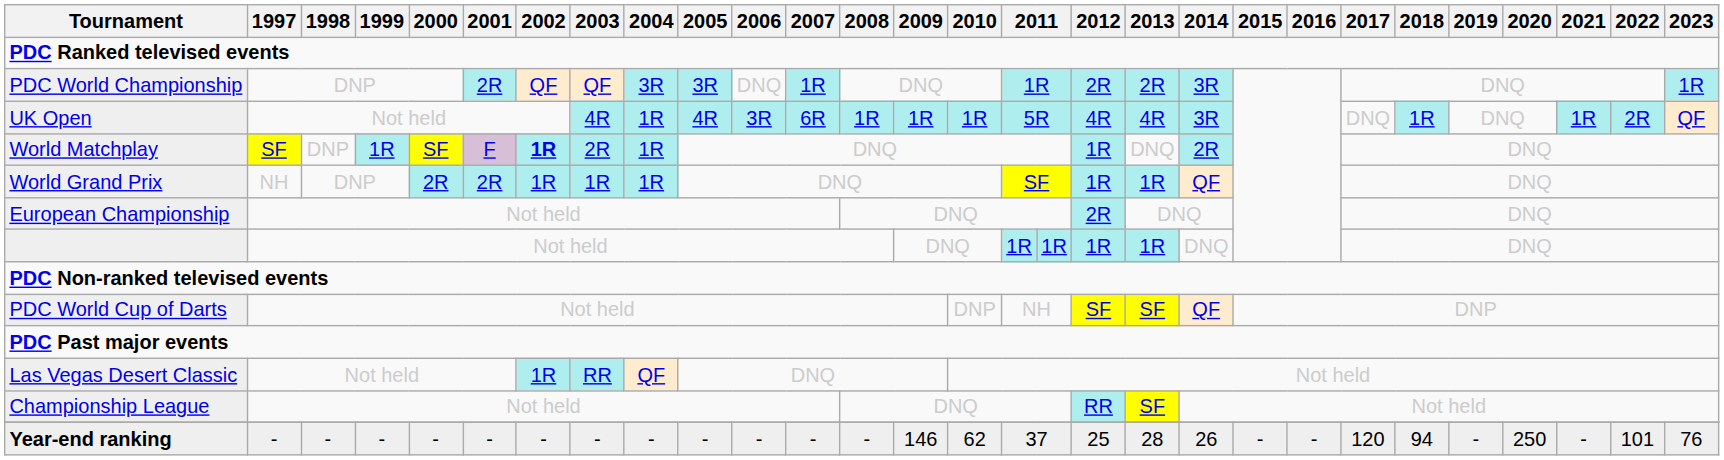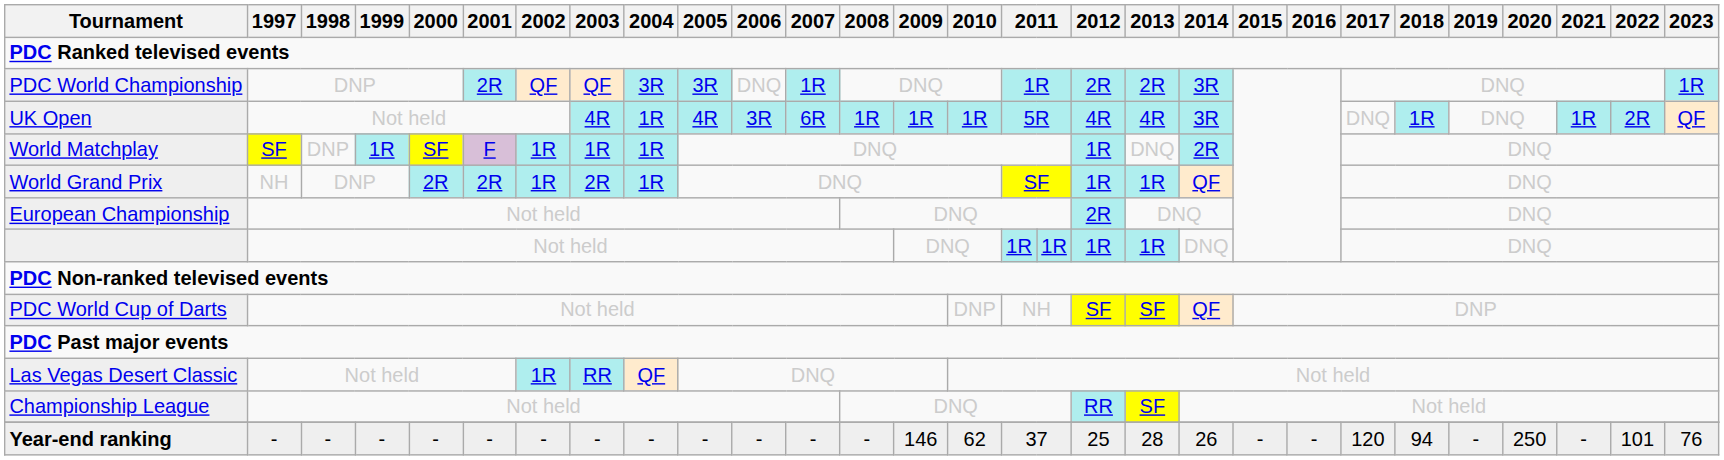(543, 149) bold -> (543, 149) normal
(597, 149) 2R -> (597, 149) 1R
(597, 181) 1R -> (597, 181) 2R
